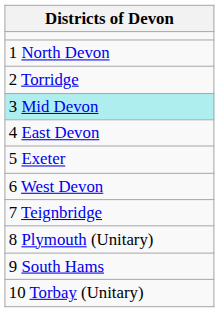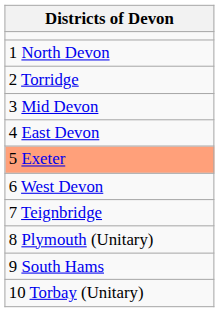(54, 106) paleturquoise background -> (54, 106) no background
(37, 159) no background -> (37, 159) lightsalmon background
